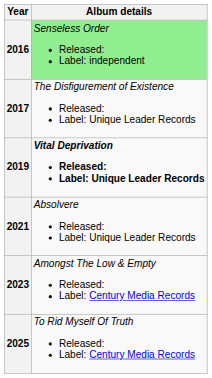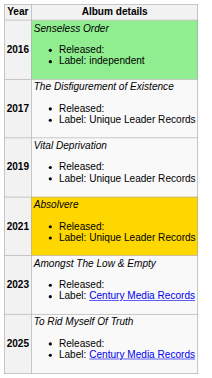(119, 162) bold -> (115, 162) normal
(119, 221) no background -> (115, 221) gold background
